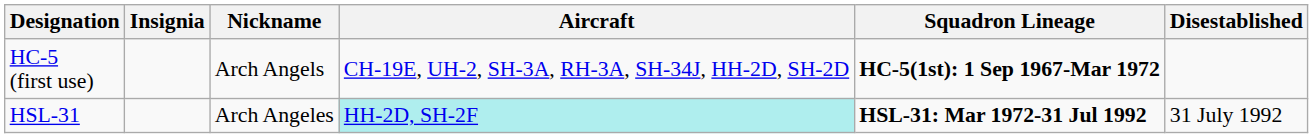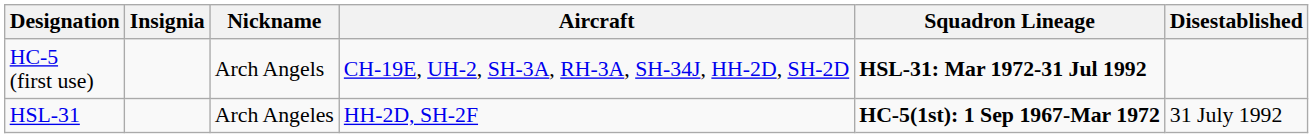(1010, 68) HC-5(1st): 1 Sep 1967-Mar 1972 -> (1003, 68) HSL-31: Mar 1972-31 Jul 1992
(411, 115) paleturquoise background -> (411, 115) no background
(1003, 115) HSL-31: Mar 1972-31 Jul 1992 -> (1010, 115) HC-5(1st): 1 Sep 1967-Mar 1972
